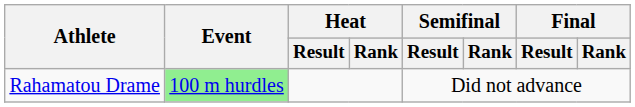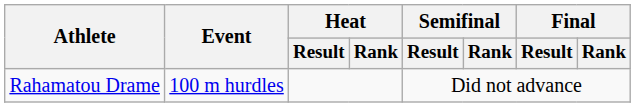(227, 85) lightgreen background -> (227, 85) no background
